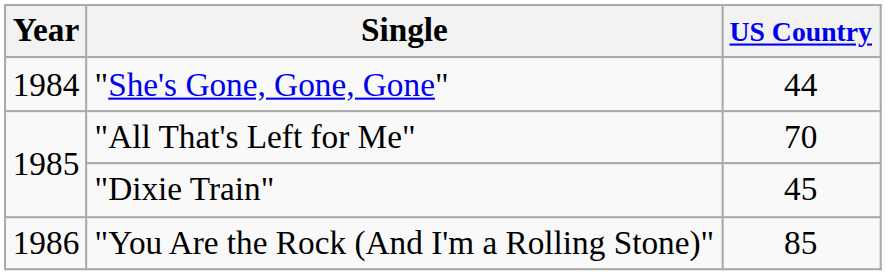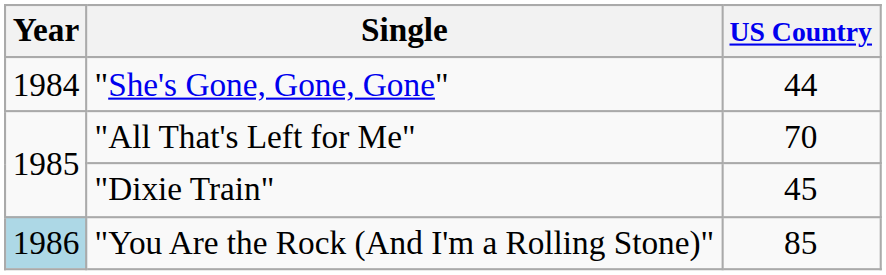(46, 242) no background -> (46, 242) lightblue background
